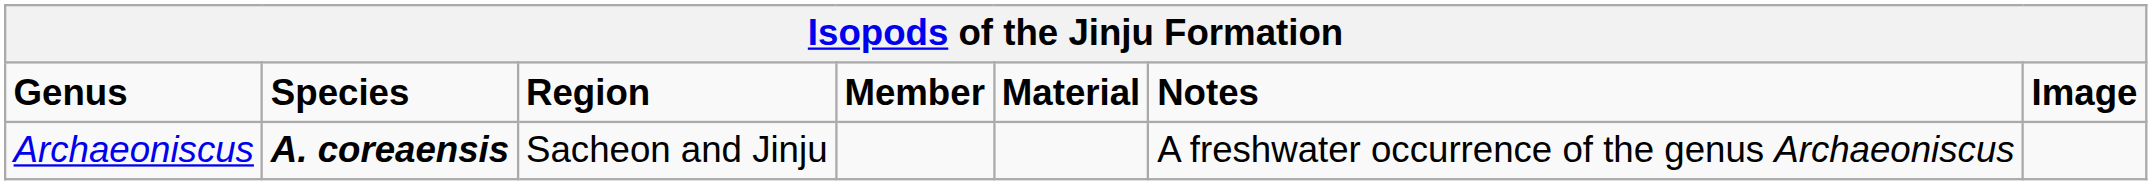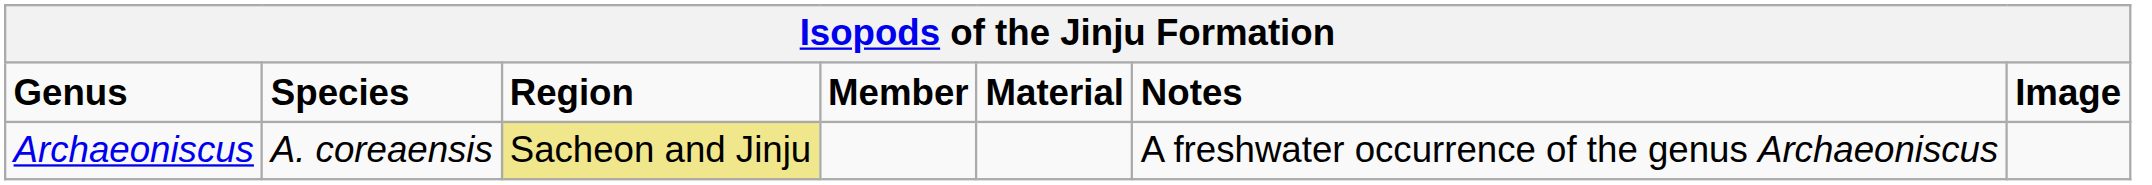(390, 149) bold -> (382, 149) normal
(677, 149) no background -> (660, 149) khaki background
